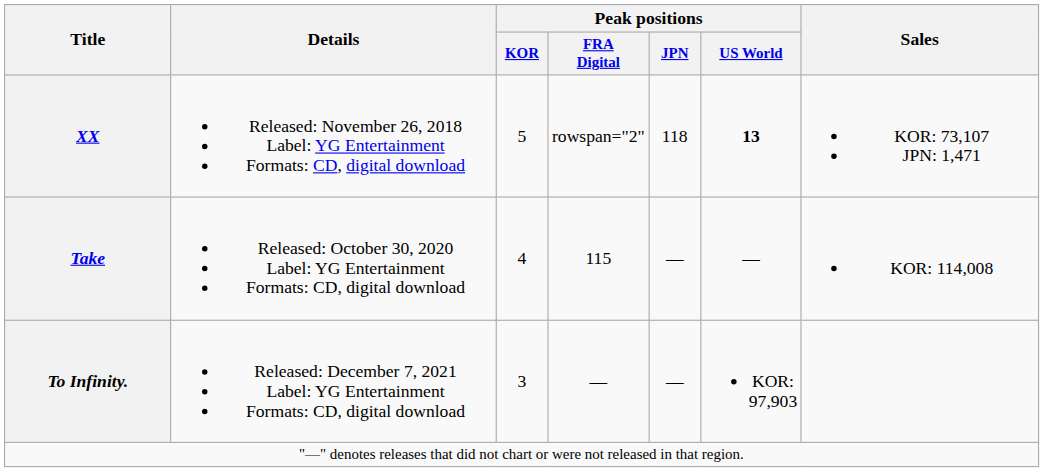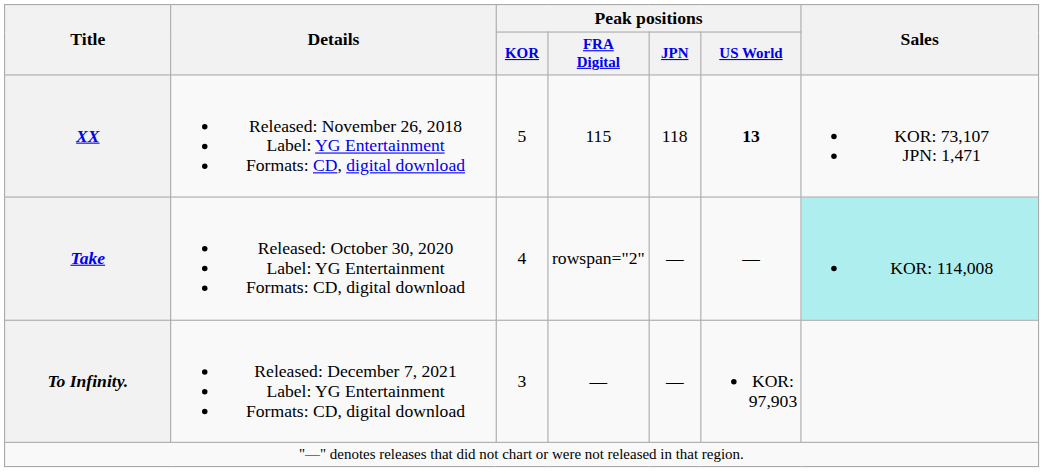(598, 135) rowspan="2" -> (598, 135) 115
(598, 258) 115 -> (598, 258) rowspan="2"
(920, 268) no background -> (920, 268) paleturquoise background
